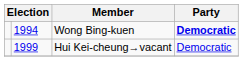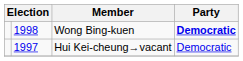(26, 30) 1994 -> (26, 30) 1998
(26, 47) 1999 -> (26, 47) 1997
